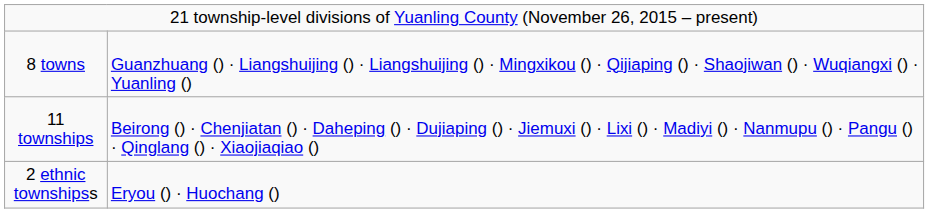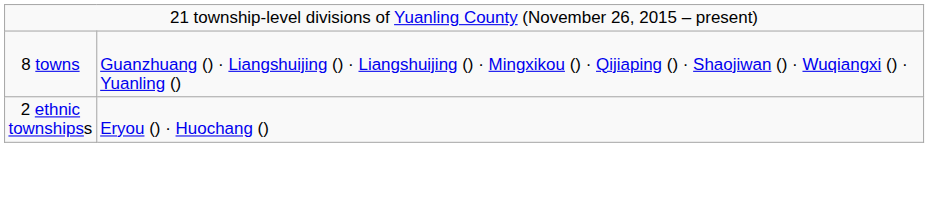- row: (56, 128)
